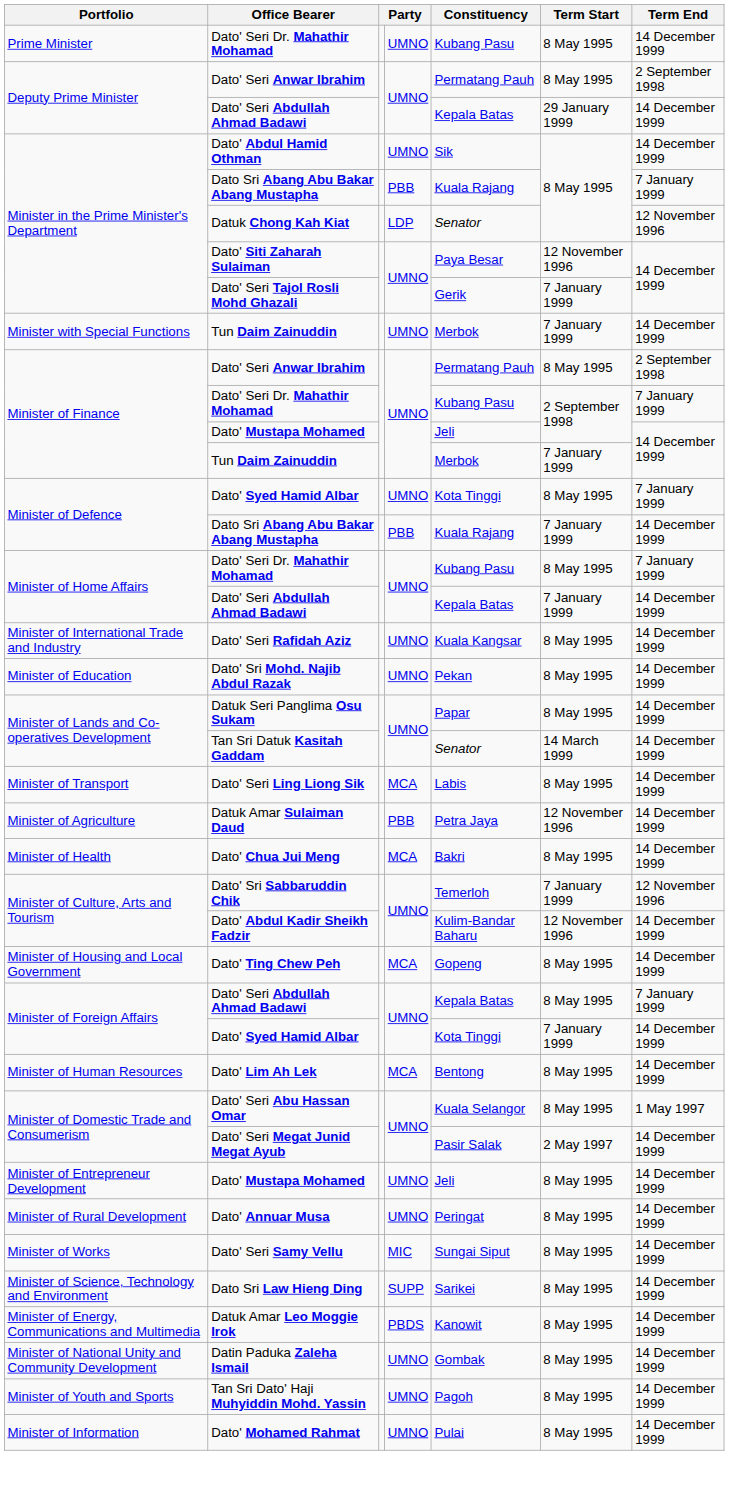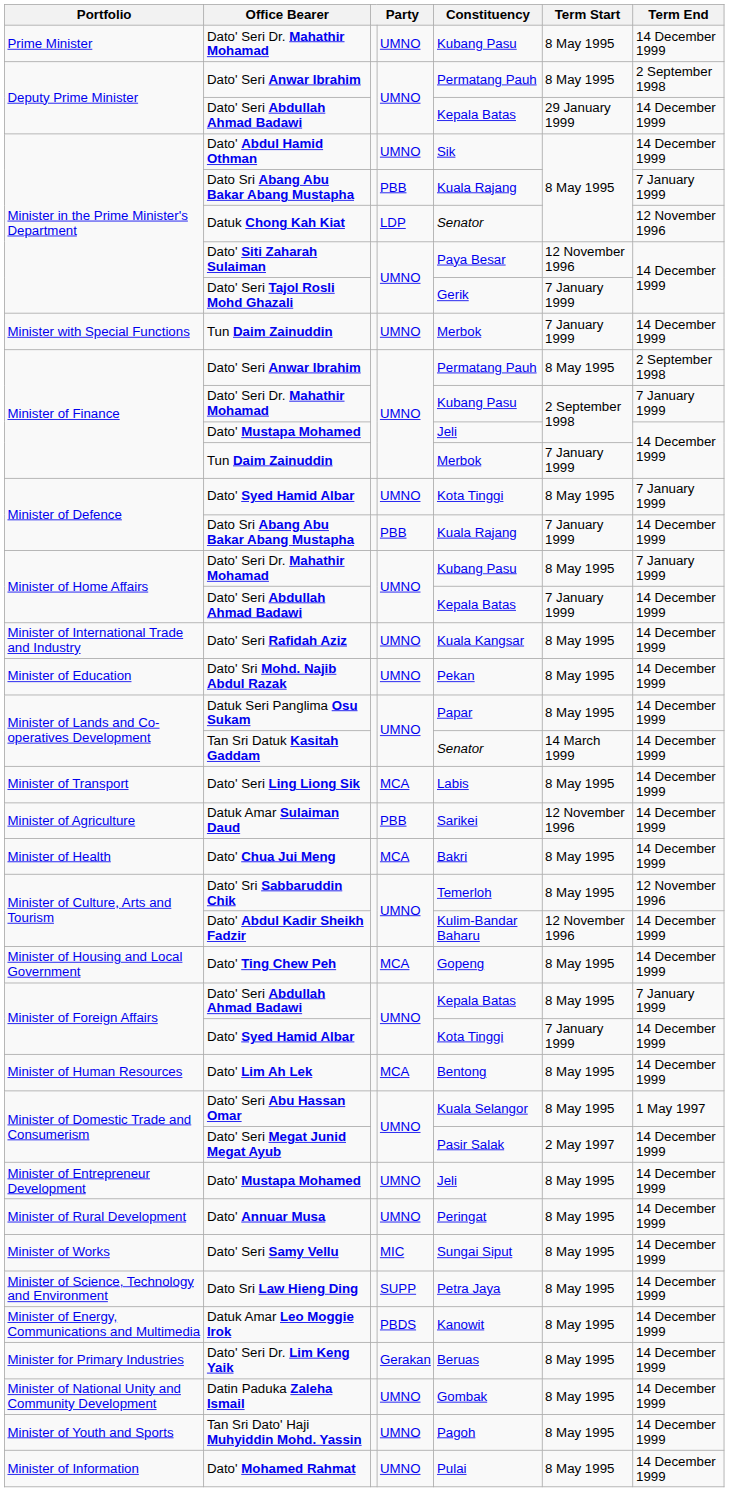(466, 820) Petra Jaya -> (457, 820) Sarikei
(572, 892) 7 January 1999 -> (580, 892) 8 May 1995
(455, 1288) Sarikei -> (469, 1288) Petra Jaya
+ row: (96, 1360)
